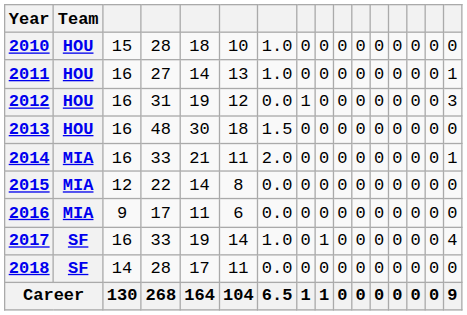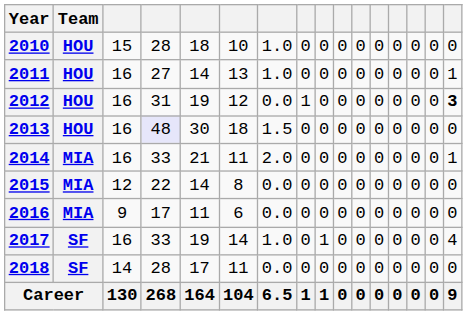(452, 102) normal -> (452, 102) bold
(161, 130) no background -> (161, 130) lavender background
